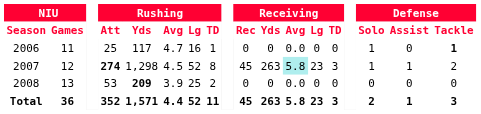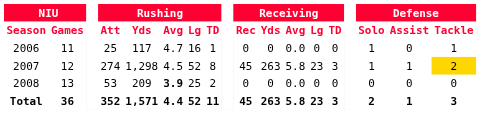(454, 48) bold -> (454, 48) normal
(110, 66) bold -> (110, 66) normal
(295, 66) paleturquoise background -> (295, 66) no background
(454, 66) no background -> (454, 66) gold background
(142, 83) bold -> (142, 83) normal
(173, 83) normal -> (173, 83) bold
